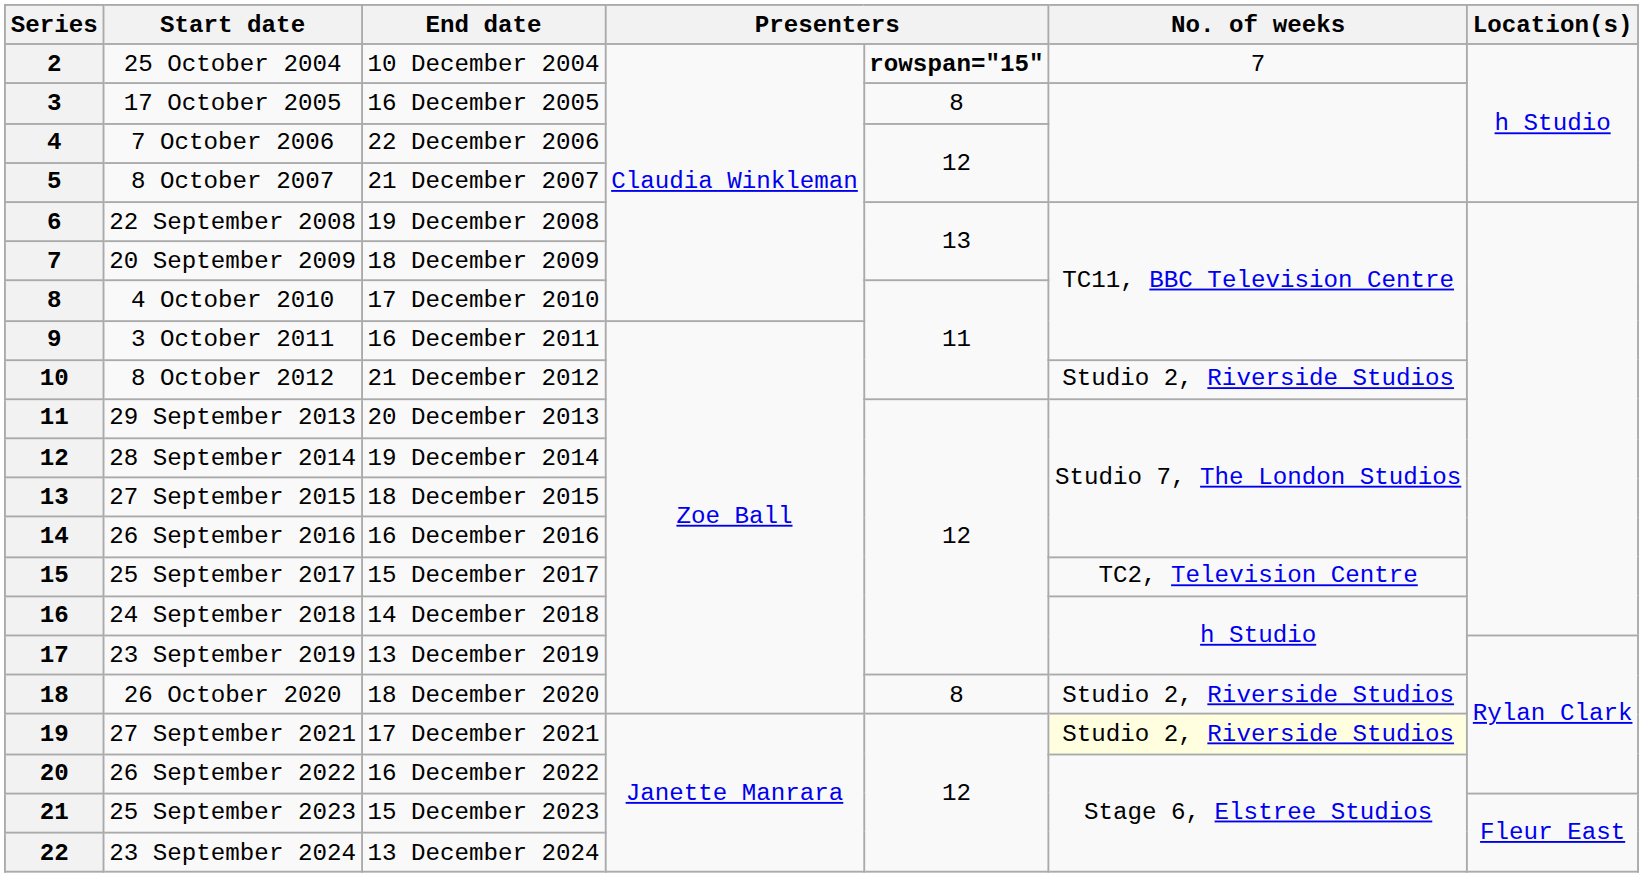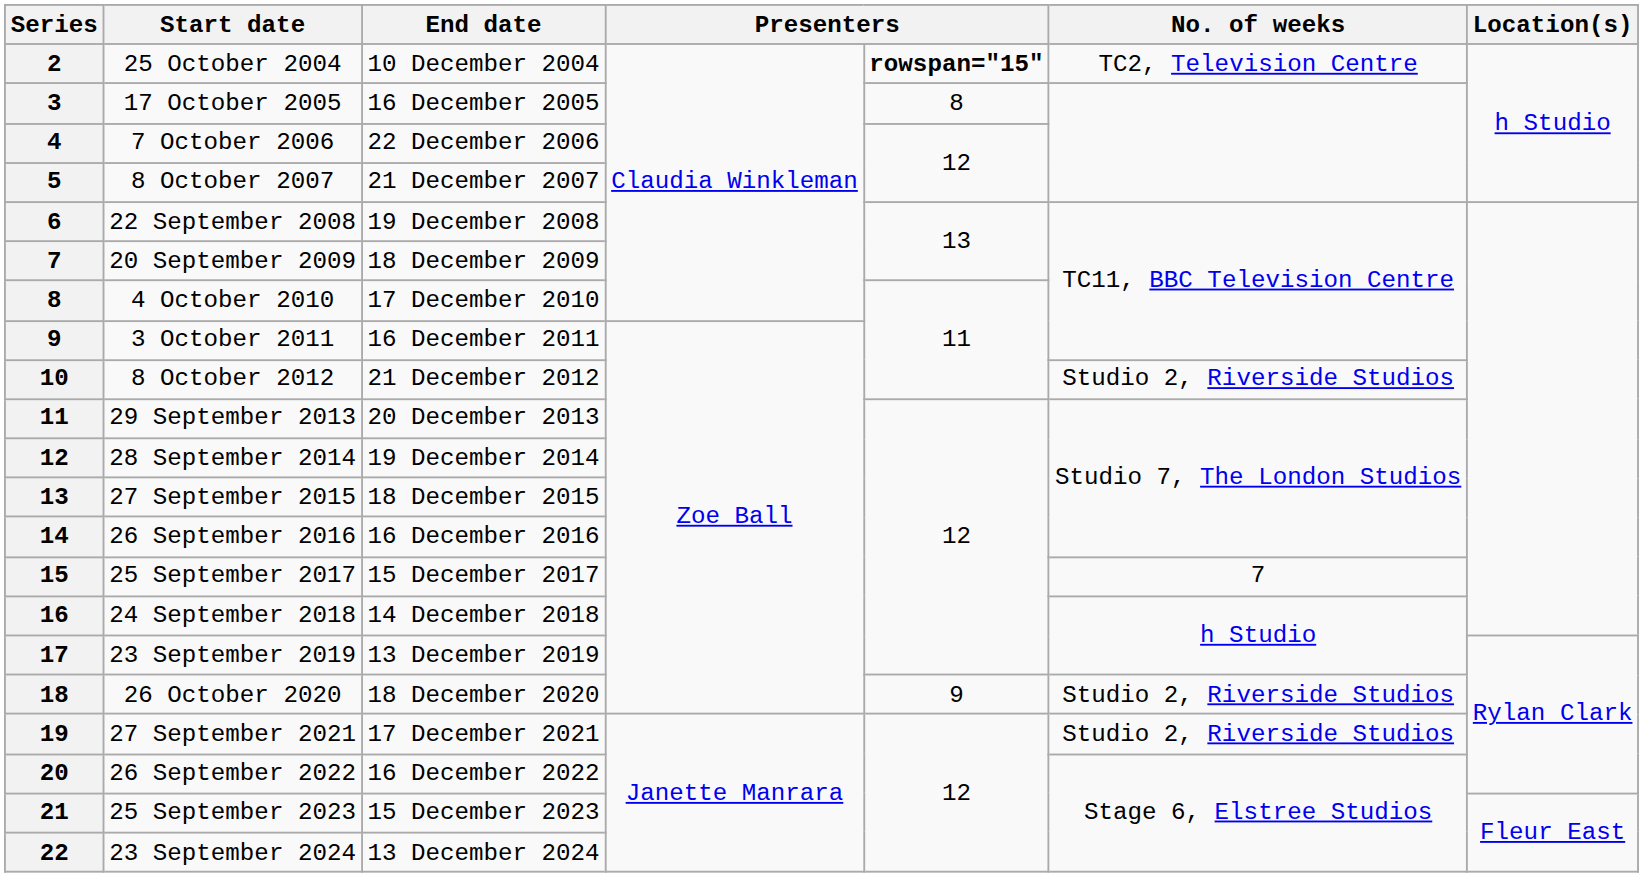(1258, 64) 7 -> (1258, 64) TC2, Television Centre
(1258, 576) TC2, Television Centre -> (1258, 576) 7
(956, 695) 8 -> (956, 695) 9
(1258, 734) lightyellow background -> (1258, 734) no background
